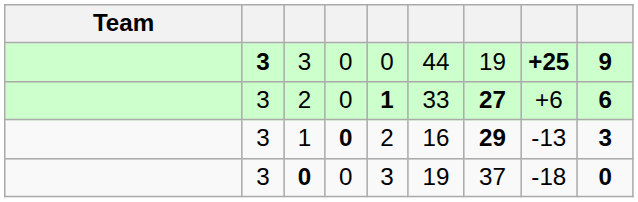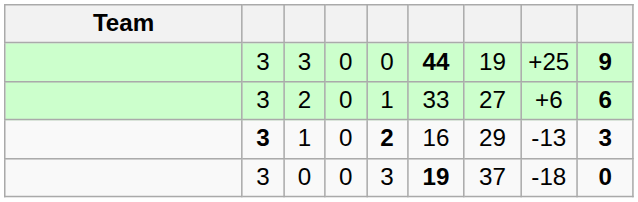(263, 61) bold -> (263, 61) normal
(436, 61) normal -> (436, 61) bold
(549, 61) bold -> (549, 61) normal
(387, 100) bold -> (387, 100) normal
(492, 100) bold -> (492, 100) normal
(263, 138) normal -> (263, 138) bold
(346, 138) bold -> (346, 138) normal
(387, 138) normal -> (387, 138) bold
(492, 138) bold -> (492, 138) normal
(304, 176) bold -> (304, 176) normal
(436, 176) normal -> (436, 176) bold
